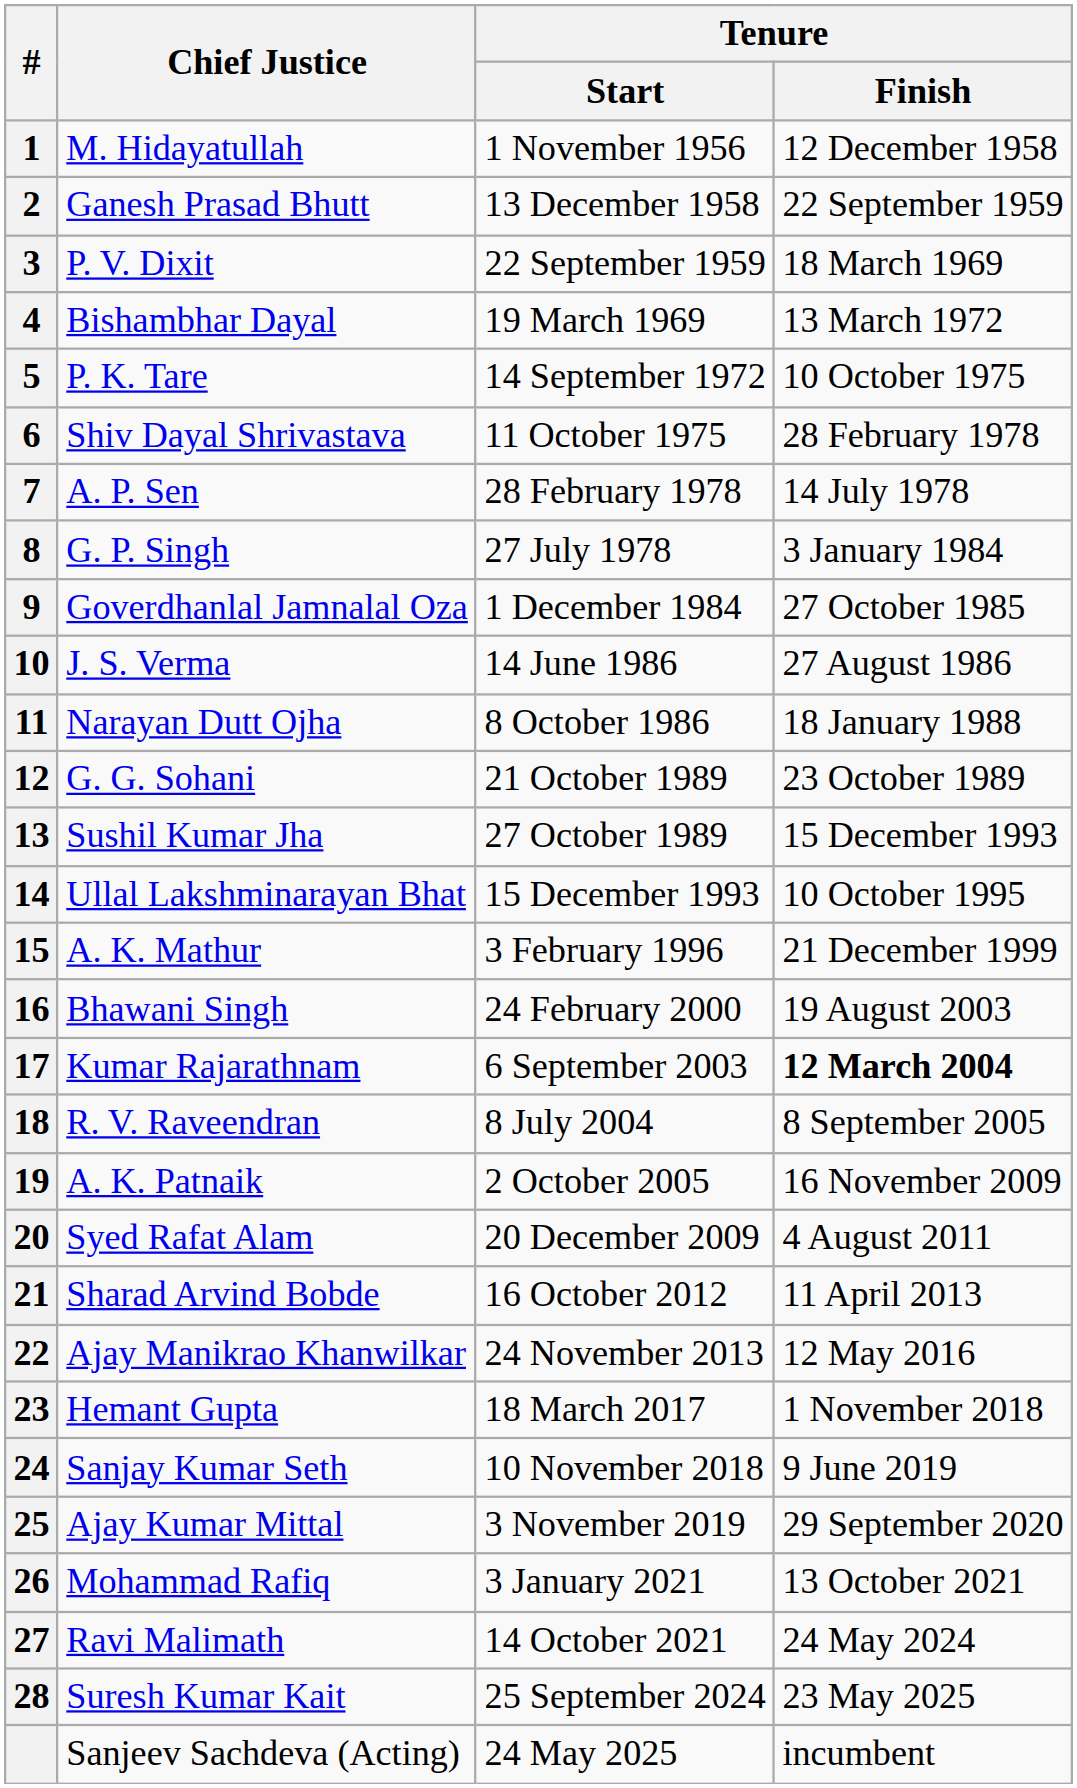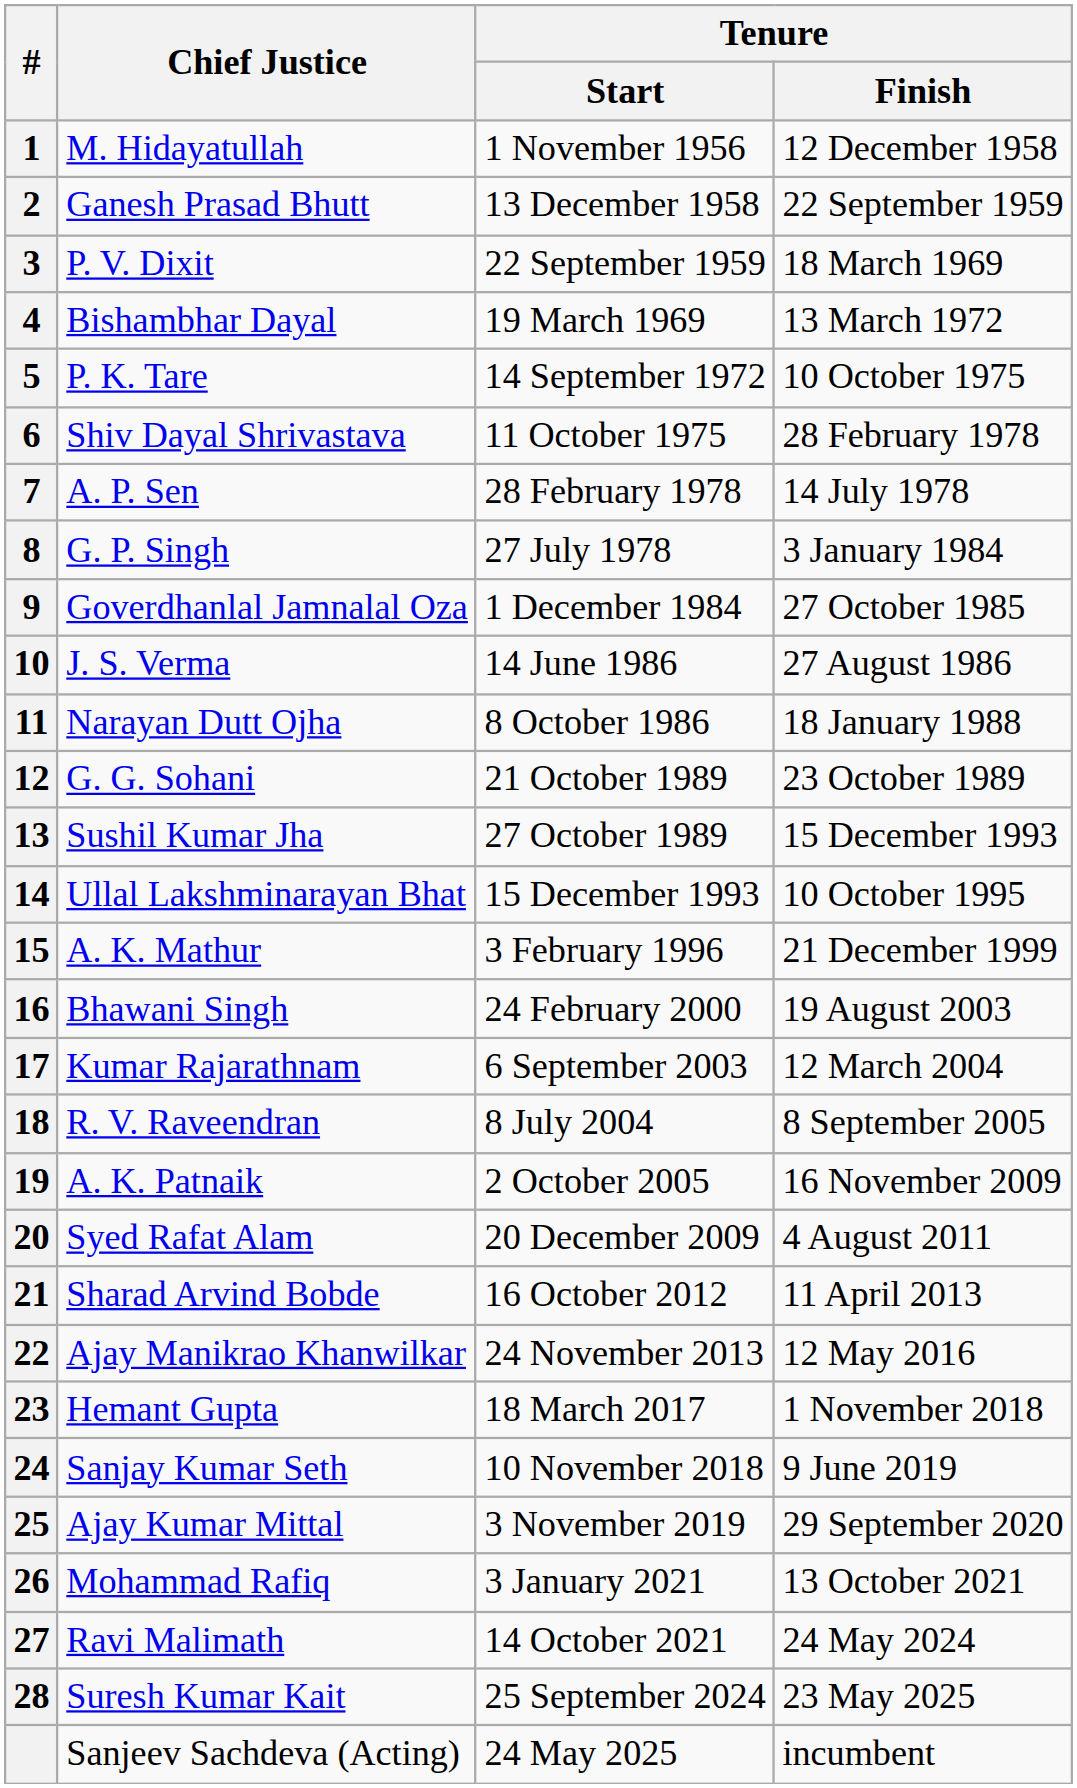(898, 1065) bold -> (893, 1065) normal
